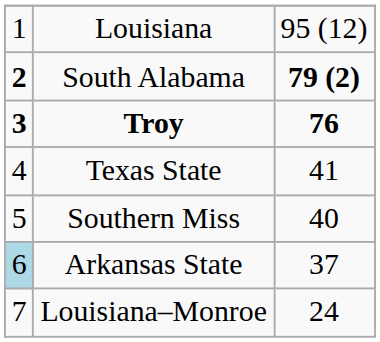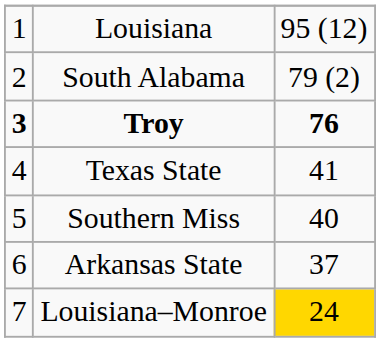(19, 76) bold -> (19, 76) normal
(324, 76) bold -> (324, 76) normal
(19, 264) lightblue background -> (19, 264) no background
(324, 312) no background -> (324, 312) gold background
